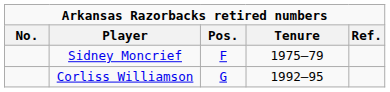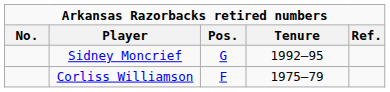(223, 56) F -> (223, 56) G
(297, 56) 1975–79 -> (297, 56) 1992–95
(223, 76) G -> (223, 76) F
(297, 76) 1992–95 -> (297, 76) 1975–79
